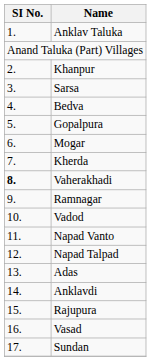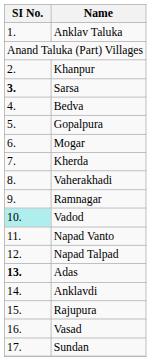(11, 87) normal -> (11, 87) bold
(11, 180) bold -> (11, 180) normal
(14, 217) no background -> (14, 217) paleturquoise background
(14, 273) normal -> (14, 273) bold
